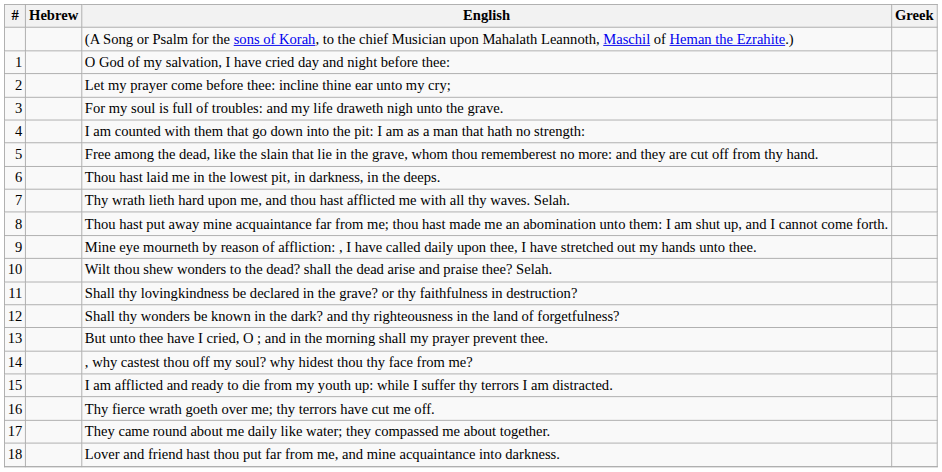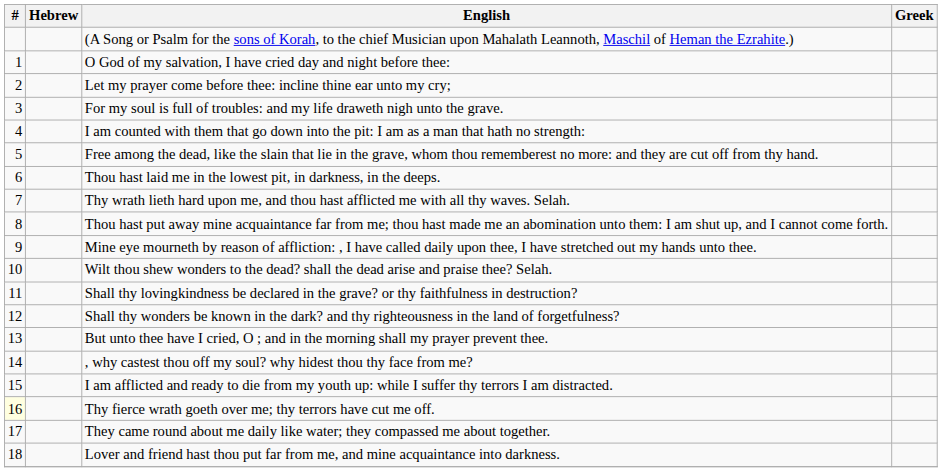(15, 408) no background -> (15, 408) lightyellow background
